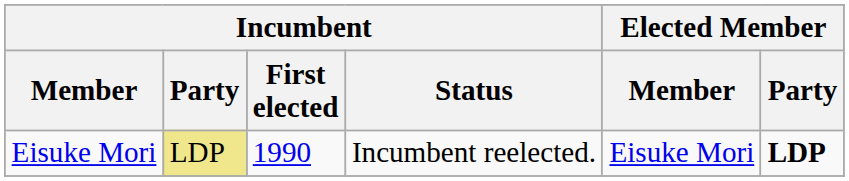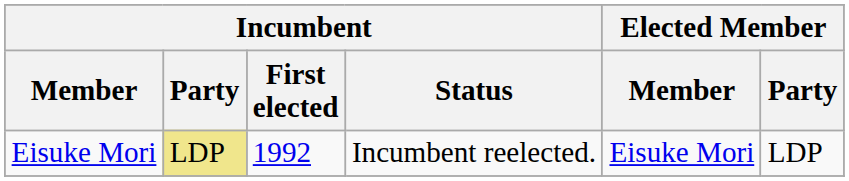(282, 152) 1990 -> (282, 152) 1992
(797, 152) bold -> (795, 152) normal
